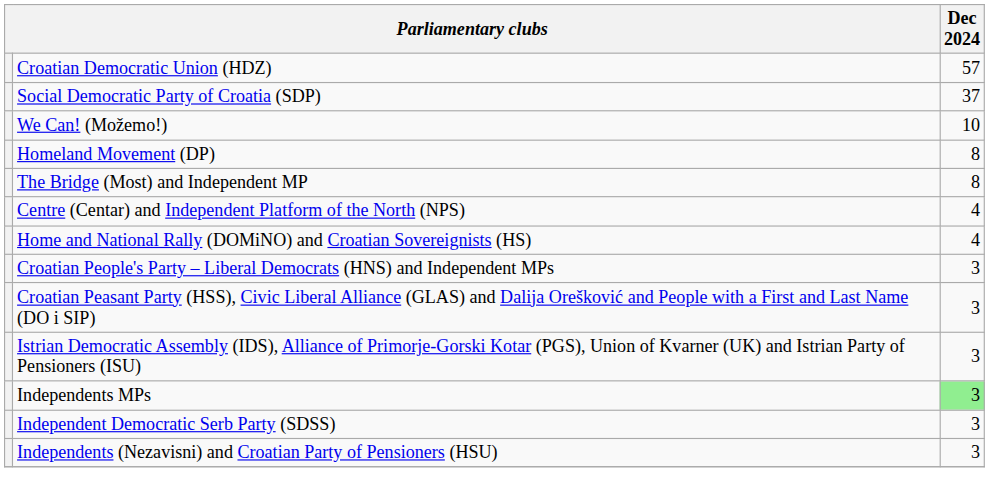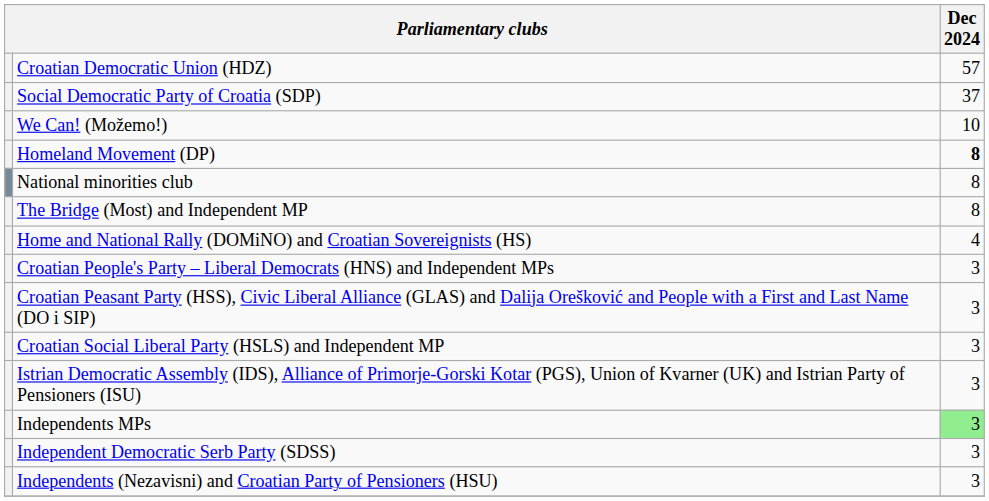(976, 153) normal -> (976, 153) bold
+ row: (105, 182)
- row: (241, 211)
+ row: (231, 346)
